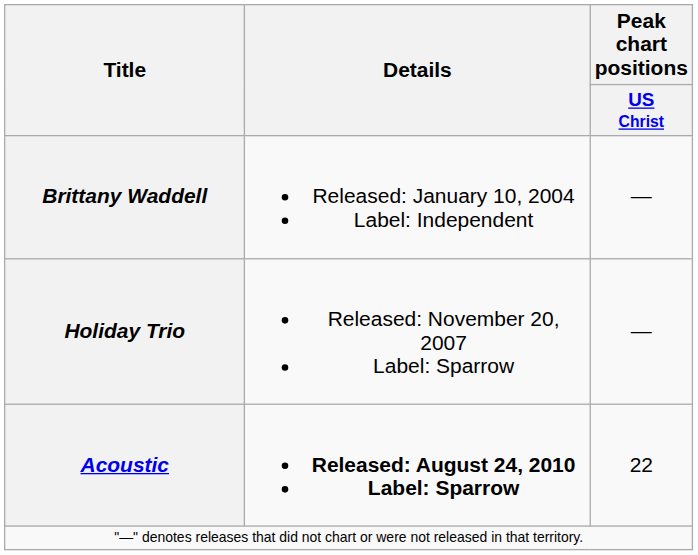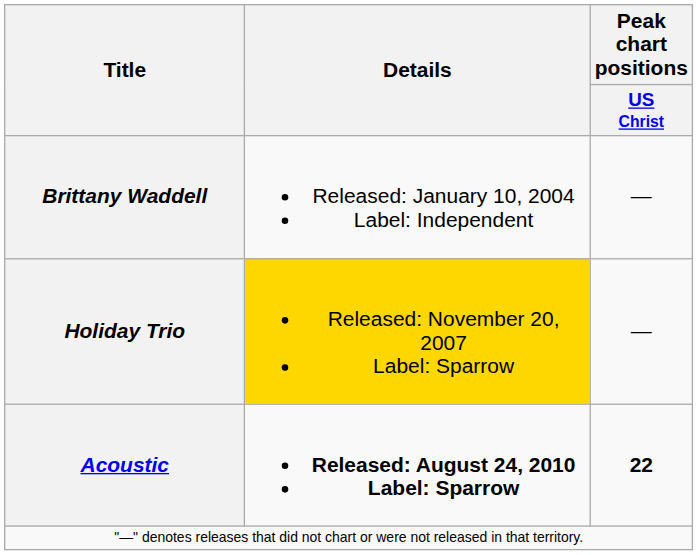(417, 343) no background -> (417, 343) gold background
(641, 465) normal -> (641, 465) bold
